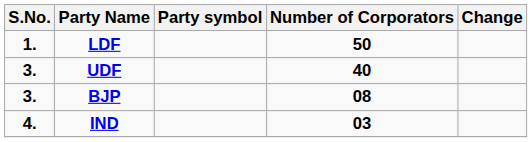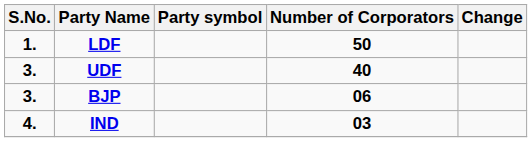(362, 96) 08 -> (362, 96) 06
